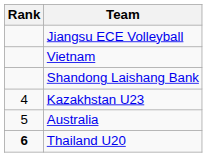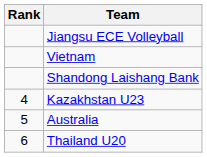(24, 141) bold -> (24, 141) normal
